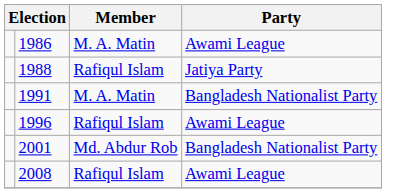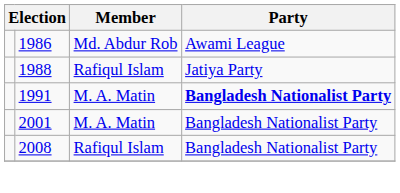(114, 43) M. A. Matin -> (126, 43) Md. Abdur Rob
(281, 95) normal -> (288, 95) bold
- row: (35, 122)
(126, 148) Md. Abdur Rob -> (114, 122) M. A. Matin
(235, 174) Awami League -> (281, 148) Bangladesh Nationalist Party
